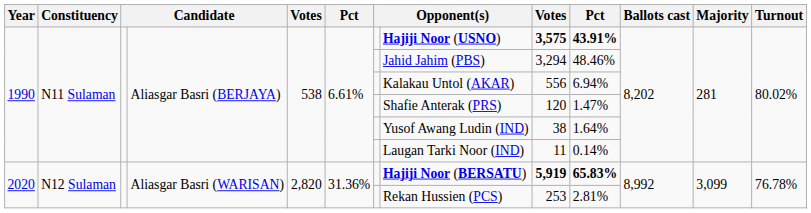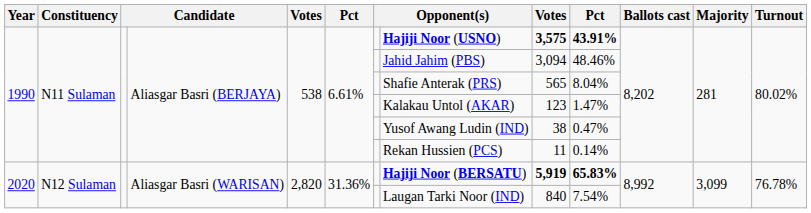(551, 60) 3,294 -> (551, 60) 3,094
(449, 83) Kalakau Untol (AKAR) -> (442, 83) Shafie Anterak (PRS)
(556, 83) 556 -> (556, 83) 565
(590, 83) 6.94% -> (590, 83) 8.04%
(442, 106) Shafie Anterak (PRS) -> (449, 106) Kalakau Untol (AKAR)
(556, 106) 120 -> (556, 106) 123
(590, 128) 1.64% -> (590, 128) 0.47%
(454, 151) Laugan Tarki Noor (IND) -> (443, 151) Rekan Hussien (PCS)
(443, 196) Rekan Hussien (PCS) -> (454, 196) Laugan Tarki Noor (IND)
(556, 196) 253 -> (556, 196) 840
(590, 196) 2.81% -> (590, 196) 7.54%
